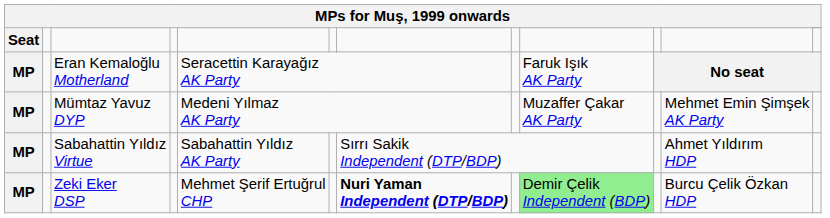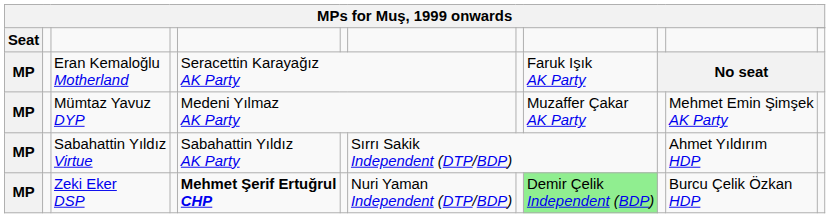(253, 192) normal -> (259, 192) bold
(424, 192) bold -> (432, 192) normal
